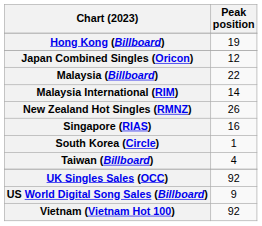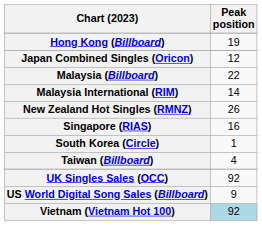(234, 212) no background -> (234, 212) lightblue background
